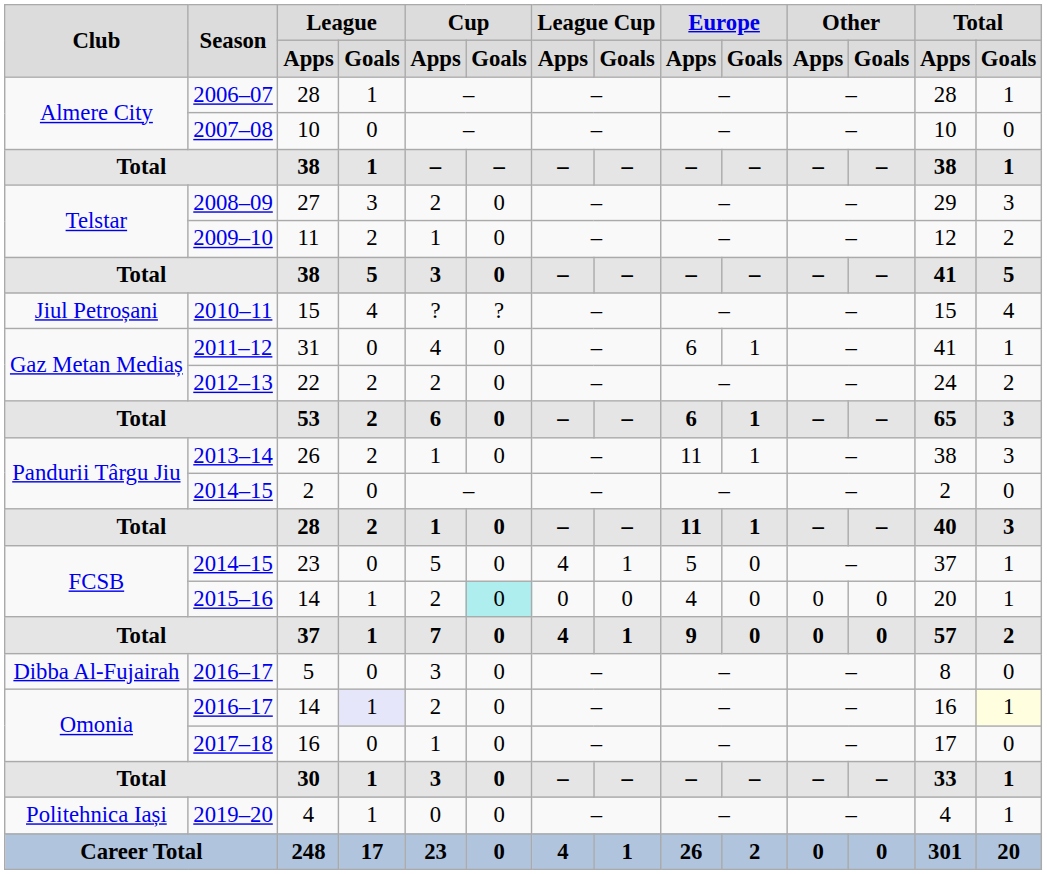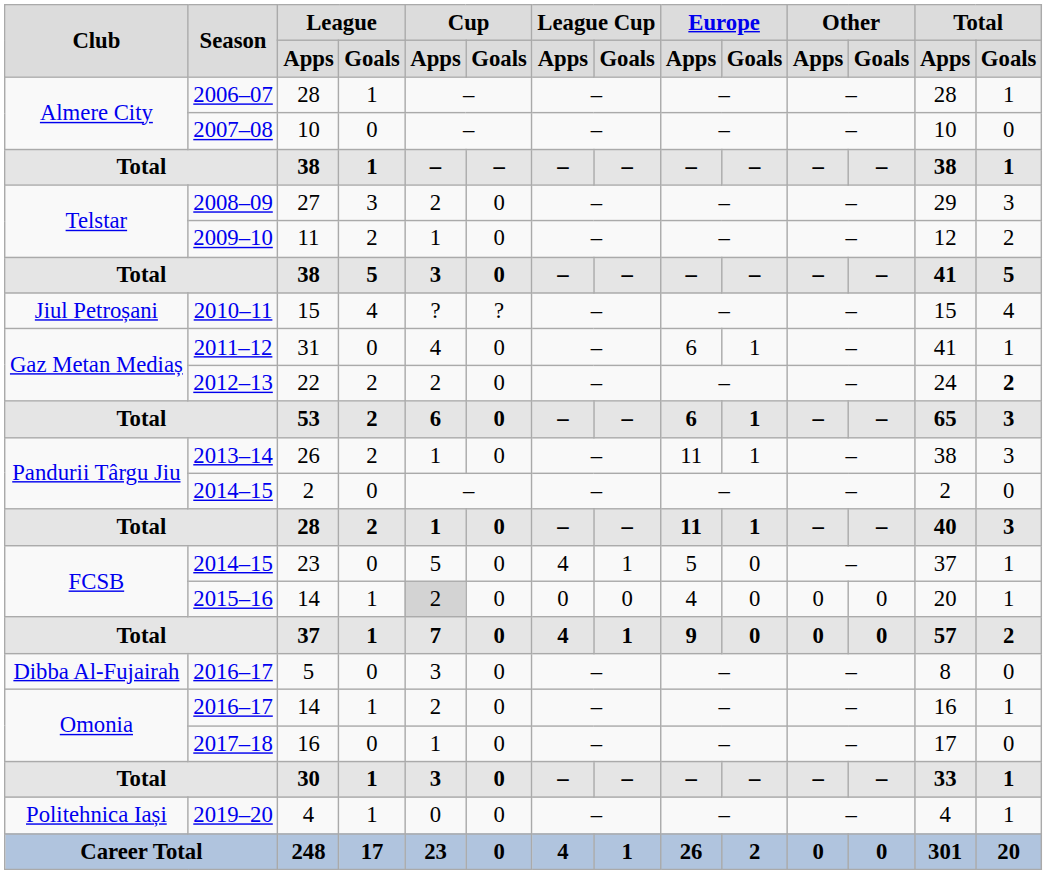(1009, 382) normal -> (1009, 382) bold
(436, 599) no background -> (436, 599) lightgrey background
(499, 599) paleturquoise background -> (499, 599) no background
(372, 707) lavender background -> (372, 707) no background
(1009, 707) lightyellow background -> (1009, 707) no background
